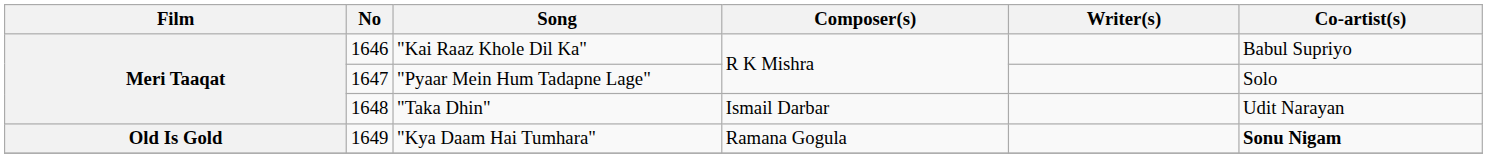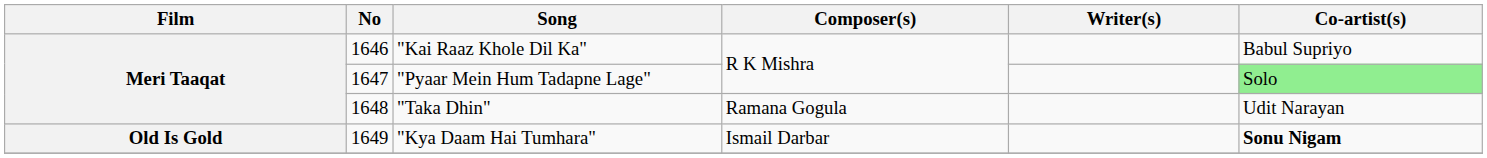(1260, 78) no background -> (1260, 78) lightgreen background
(777, 108) Ismail Darbar -> (786, 108) Ramana Gogula
(786, 138) Ramana Gogula -> (777, 138) Ismail Darbar
